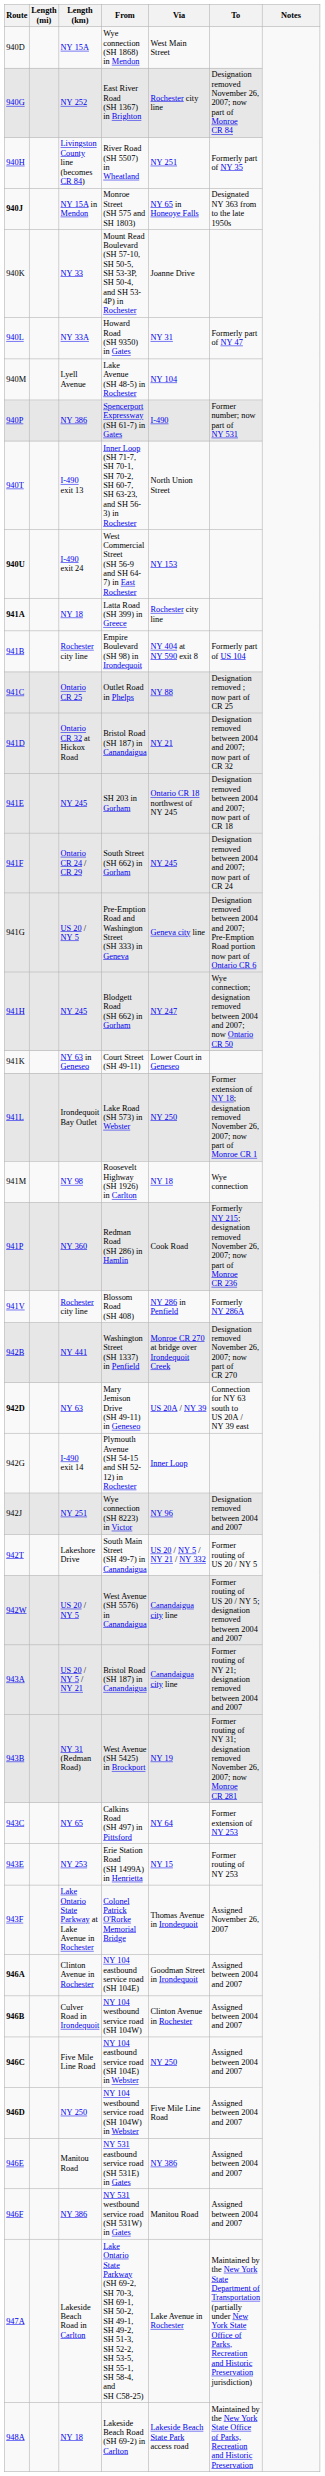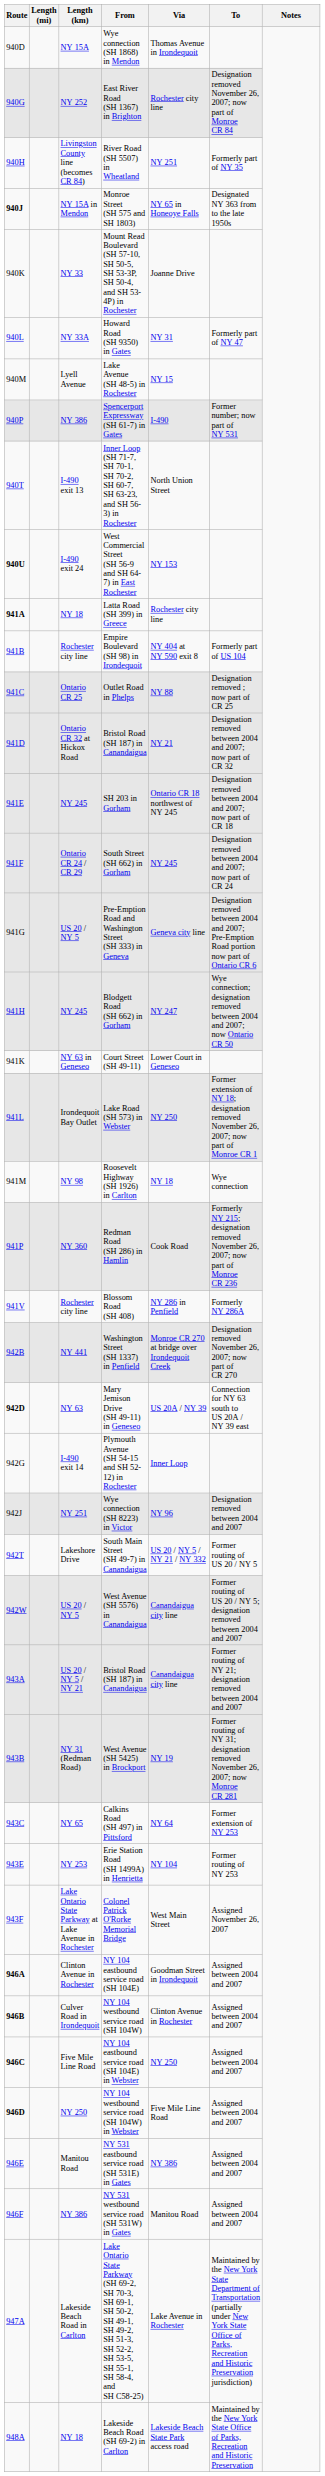(169, 47) West Main Street -> (177, 47) Thomas Avenue in Irondequoit
(164, 379) NY 104 -> (162, 379) NY 15
(162, 1864) NY 15 -> (164, 1864) NY 104
(177, 1919) Thomas Avenue in Irondequoit -> (169, 1919) West Main Street
